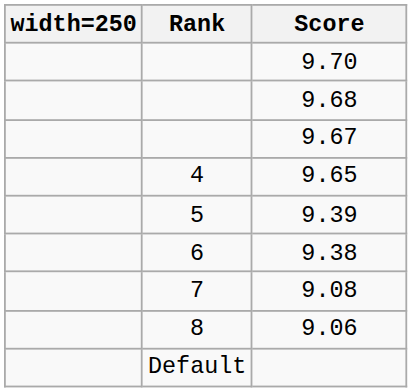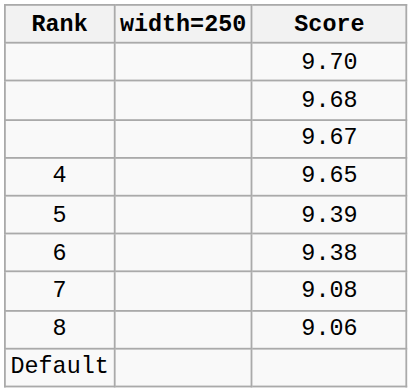columns swapped: (197, 24) <-> (74, 24)
